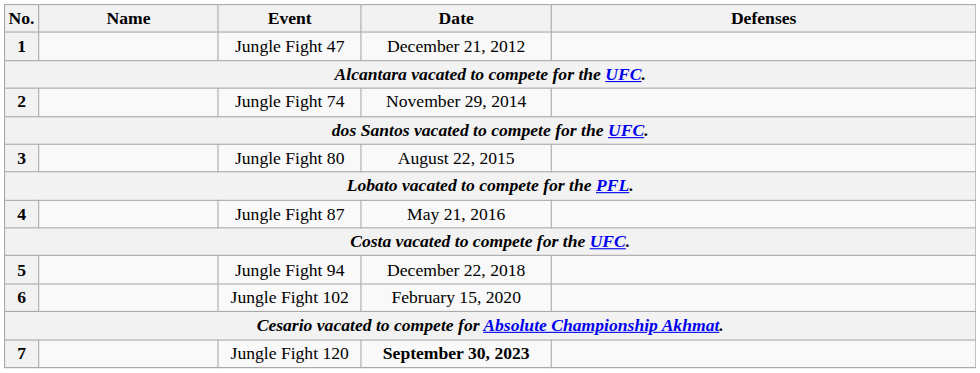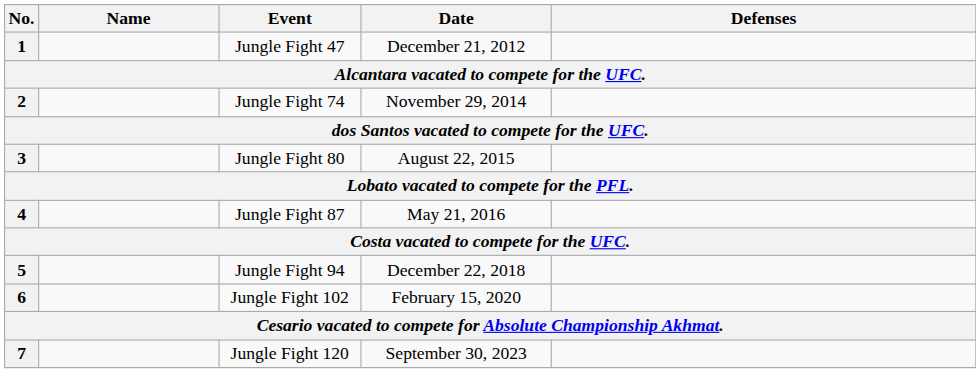(456, 353) bold -> (456, 353) normal
